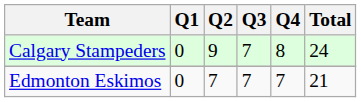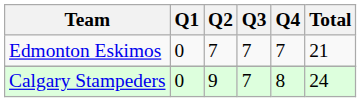rows swapped: (85, 81) <-> (87, 50)
